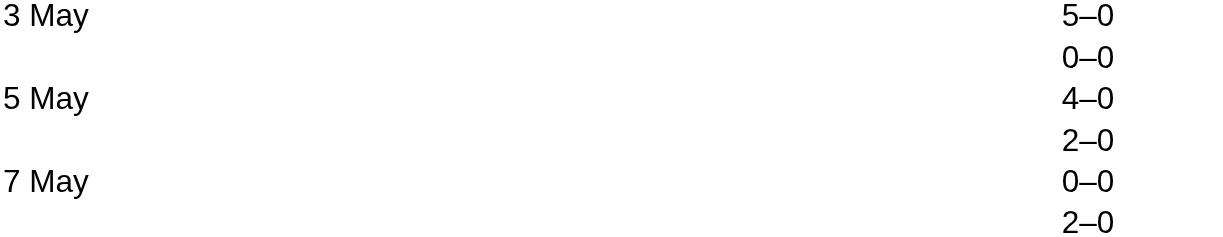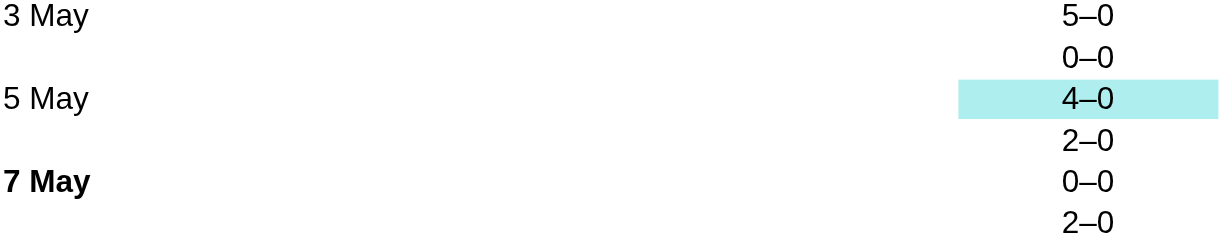(1088, 98) no background -> (1088, 98) paleturquoise background
(46, 181) normal -> (47, 181) bold
